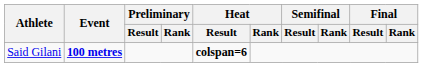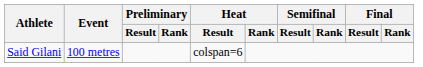(94, 53) bold -> (93, 53) normal
(221, 53) bold -> (218, 53) normal
